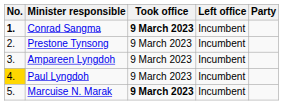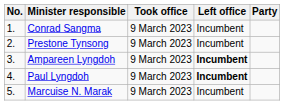(11, 28) bold -> (11, 28) normal
(162, 28) bold -> (161, 28) normal
(222, 60) normal -> (222, 60) bold
(11, 76) gold background -> (11, 76) no background
(222, 76) normal -> (222, 76) bold
(162, 92) bold -> (161, 92) normal
